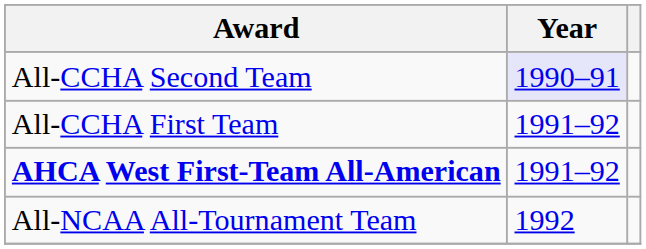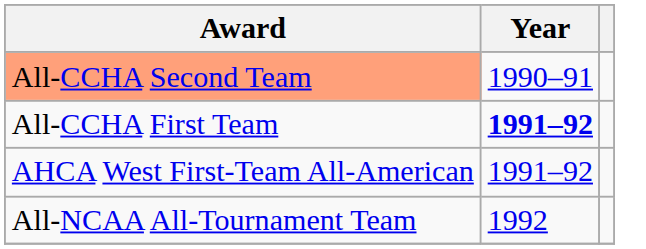(162, 76) no background -> (162, 76) lightsalmon background
(567, 76) lavender background -> (540, 76) no background
(567, 123) normal -> (540, 123) bold
(256, 171) bold -> (243, 171) normal
